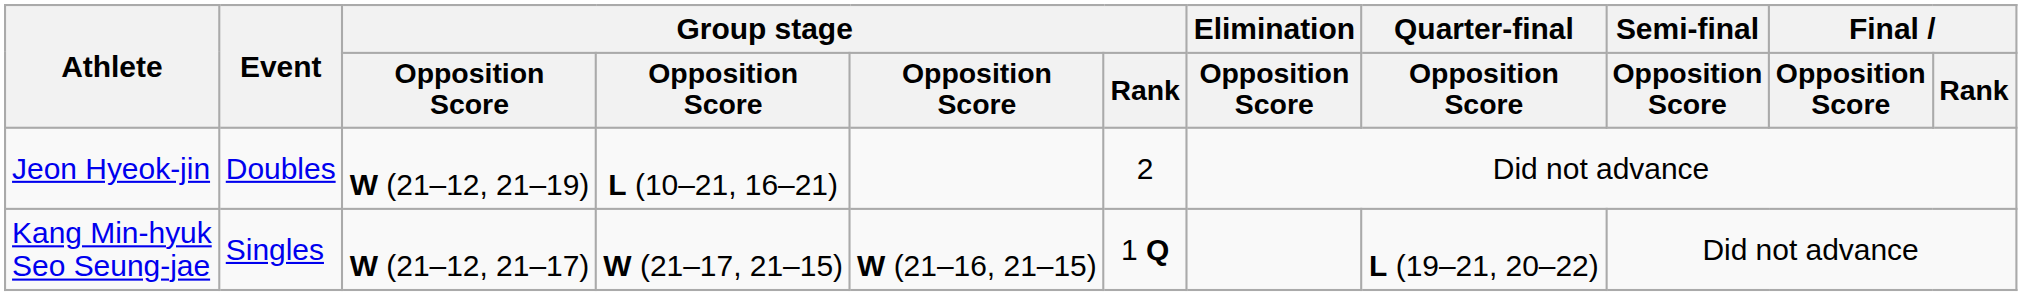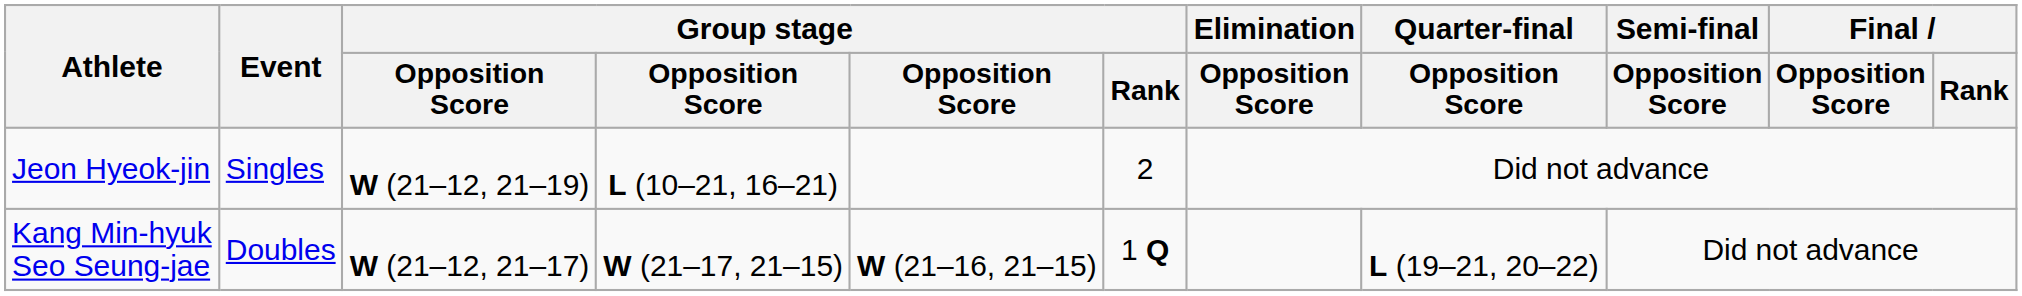(281, 169) Doubles -> (275, 169) Singles
(275, 250) Singles -> (281, 250) Doubles
